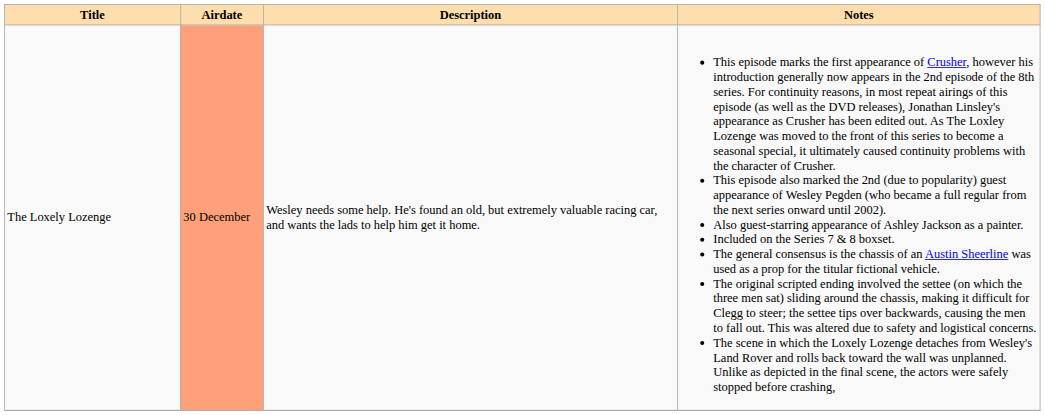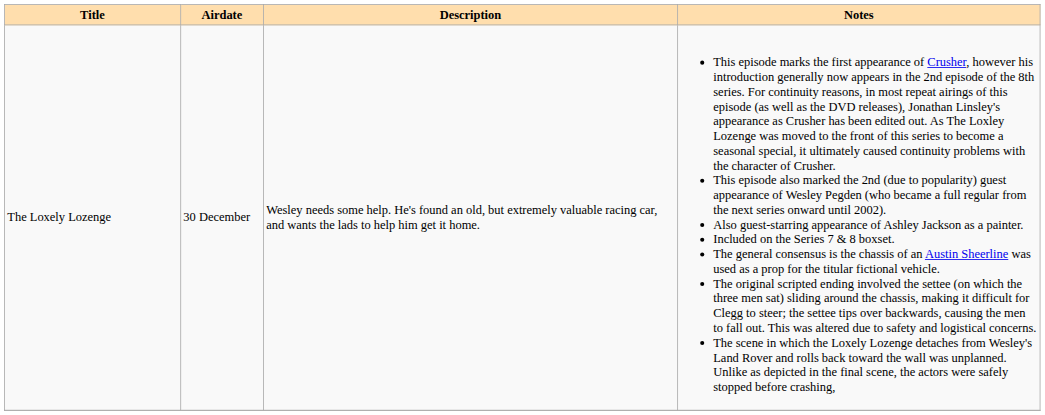(217, 217) lightsalmon background -> (217, 217) no background
